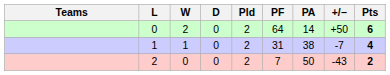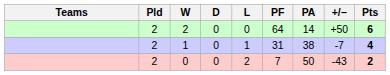columns swapped: (247, 12) <-> (155, 12)
